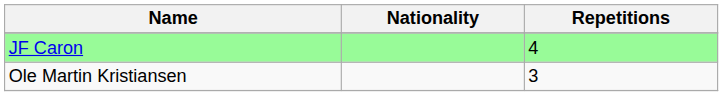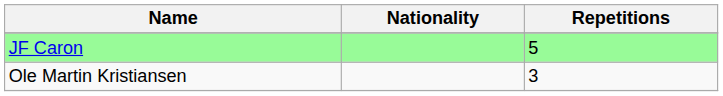(533, 47) 4 -> (533, 47) 5
